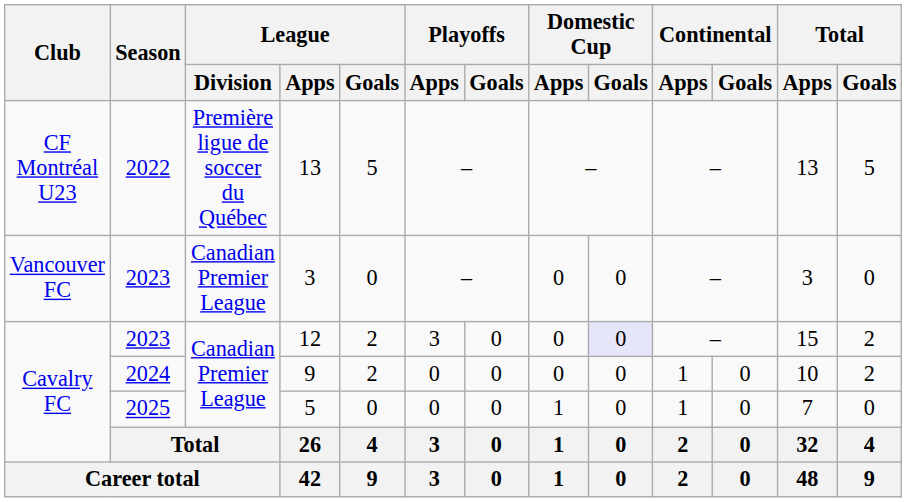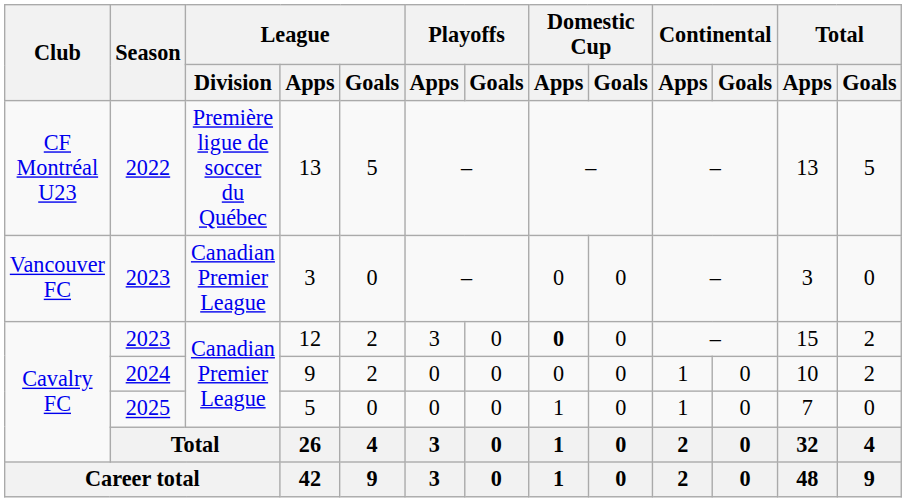(559, 338) normal -> (559, 338) bold
(621, 338) lavender background -> (621, 338) no background
